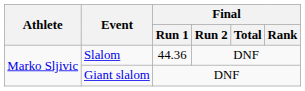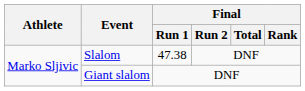(172, 55) 44.36 -> (172, 55) 47.38
